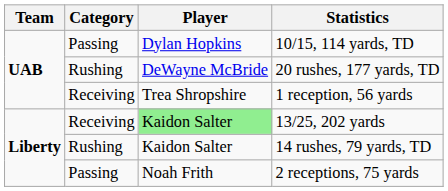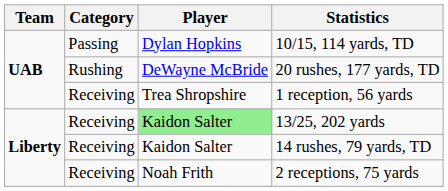(96, 147) Rushing -> (101, 147) Receiving
(93, 173) Passing -> (101, 173) Receiving
